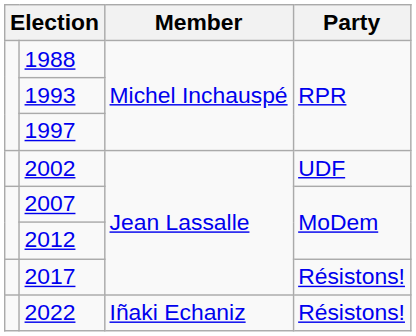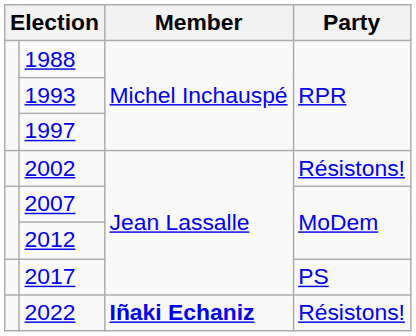(322, 167) UDF -> (352, 167) Résistons!
(352, 276) Résistons! -> (313, 276) PS
(178, 312) normal -> (182, 312) bold
